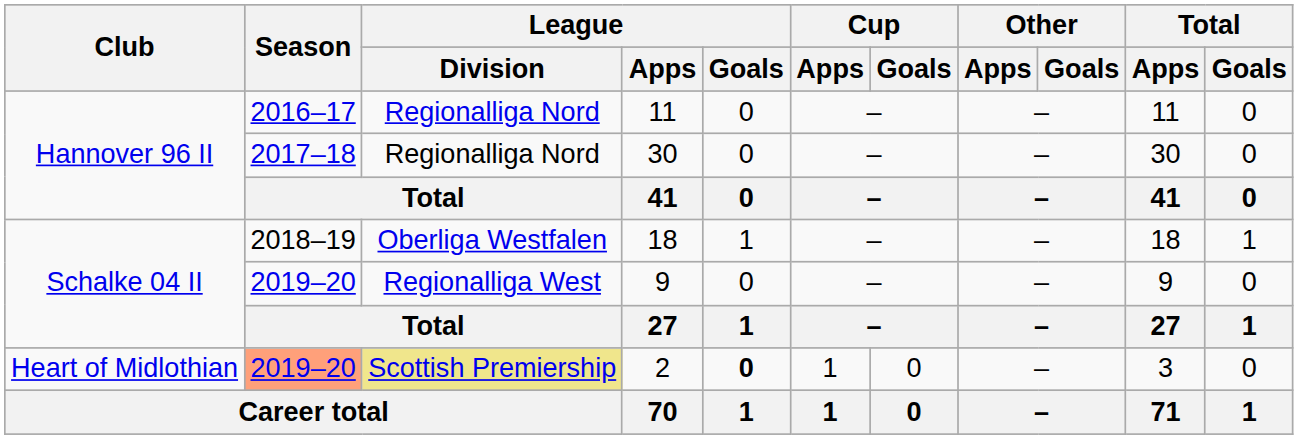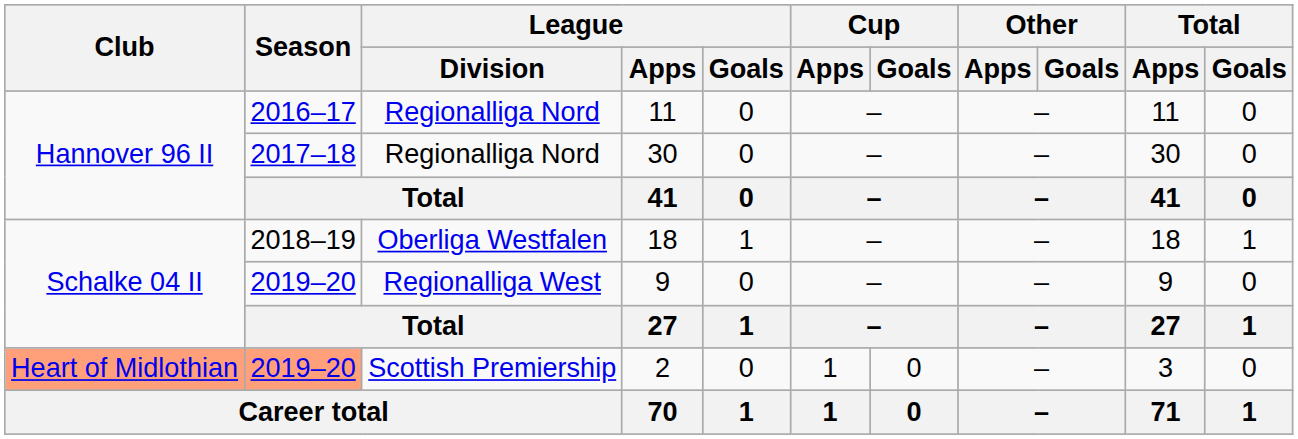(125, 369) no background -> (125, 369) lightsalmon background
(492, 369) khaki background -> (492, 369) no background
(746, 369) bold -> (746, 369) normal
